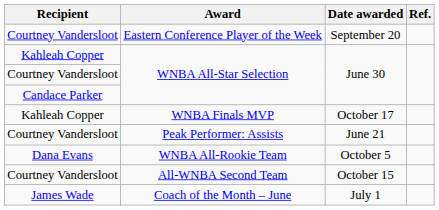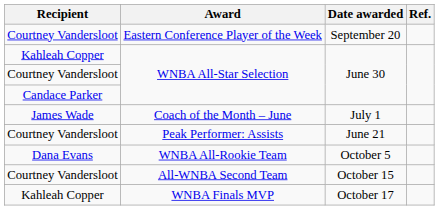rows swapped: (62, 194) <-> (62, 114)
